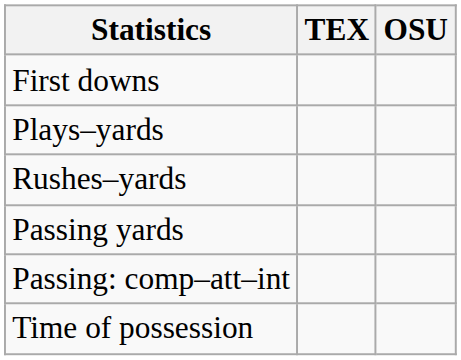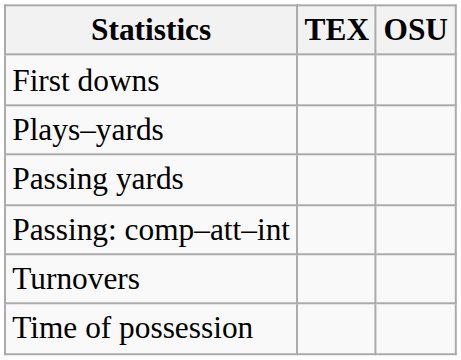- row: (99, 178)
+ row: (76, 278)
